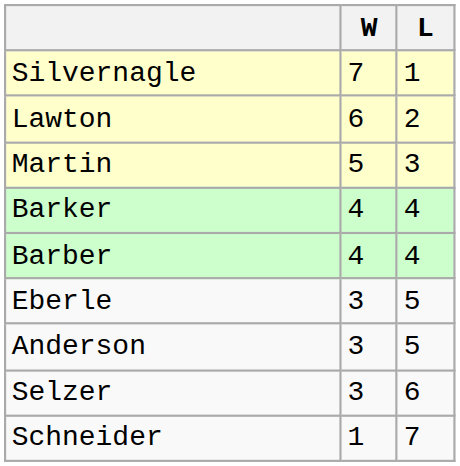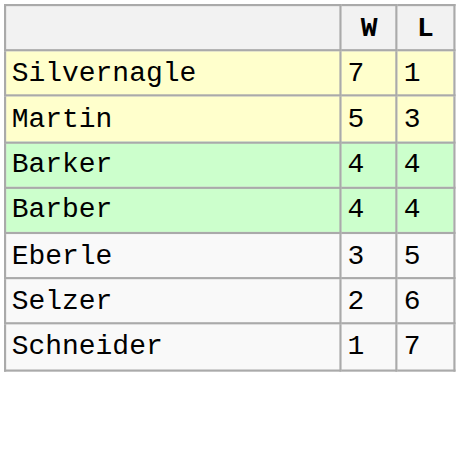- row: (62, 119)
- row: (79, 347)
(356, 392) 3 -> (356, 301) 2
